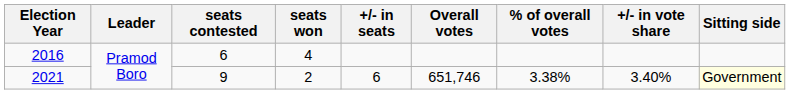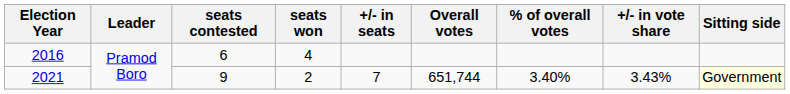(376, 77) 6 -> (376, 77) 7
(454, 77) 651,746 -> (454, 77) 651,744
(550, 77) 3.38% -> (550, 77) 3.40%
(651, 77) 3.40% -> (651, 77) 3.43%
